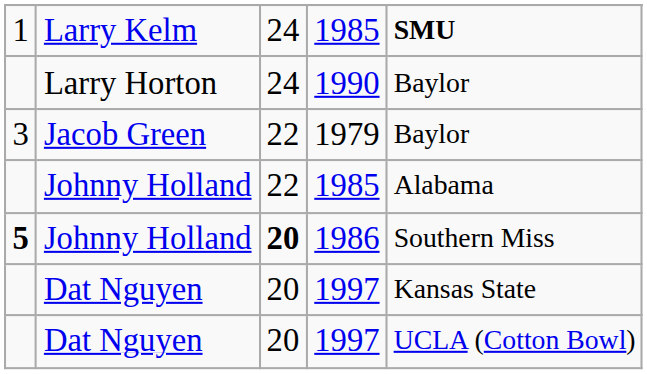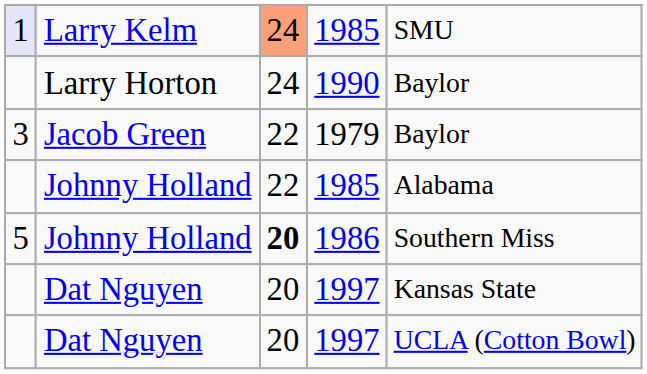(21, 30) no background -> (21, 30) lavender background
(283, 30) no background -> (283, 30) lightsalmon background
(424, 30) bold -> (424, 30) normal
(21, 237) bold -> (21, 237) normal
